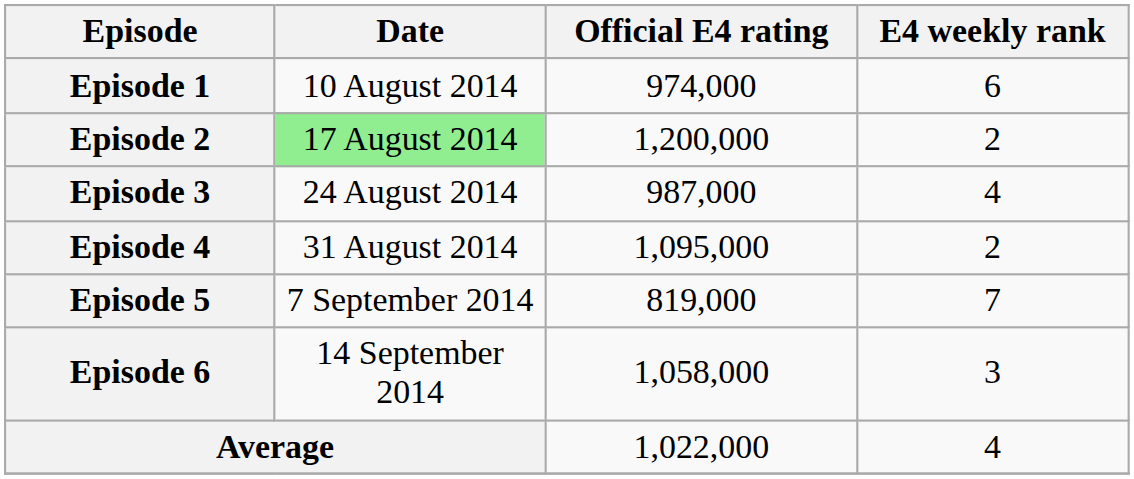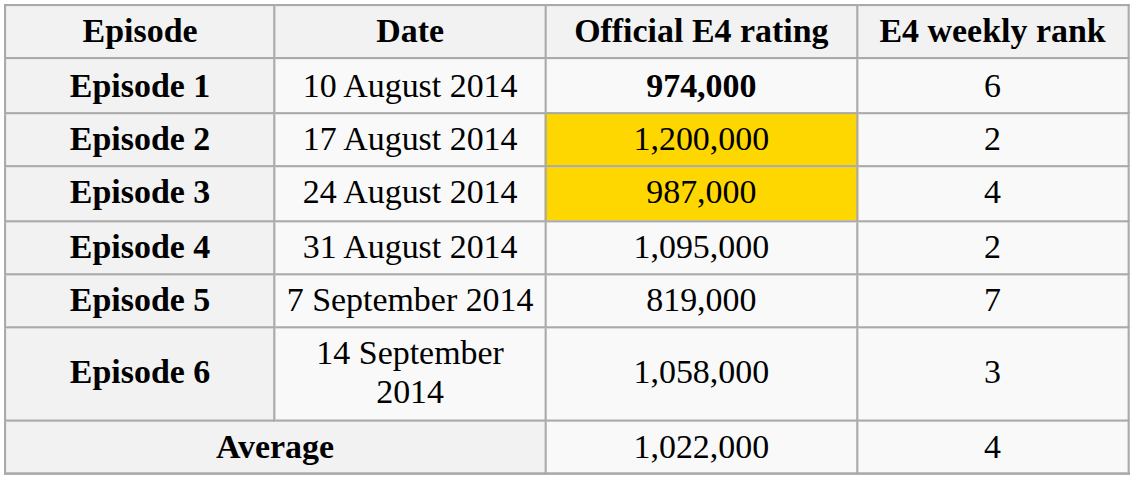(701, 85) normal -> (701, 85) bold
(410, 138) lightgreen background -> (410, 138) no background
(701, 138) no background -> (701, 138) gold background
(701, 192) no background -> (701, 192) gold background
